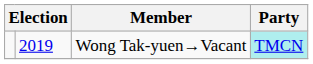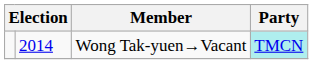(36, 44) 2019 -> (36, 44) 2014
